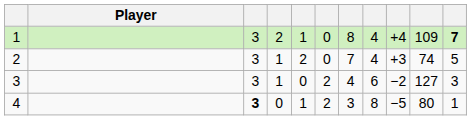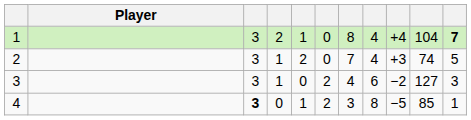(426, 37) 109 -> (426, 37) 104
(426, 103) 80 -> (426, 103) 85
